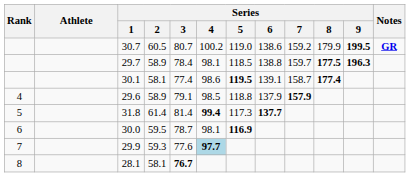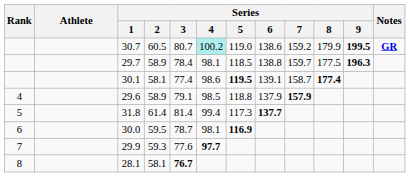(211, 46) no background -> (211, 46) paleturquoise background
(329, 63) bold -> (329, 63) normal
(211, 113) bold -> (211, 113) normal
(211, 146) lightblue background -> (211, 146) no background
